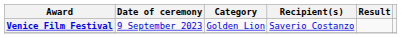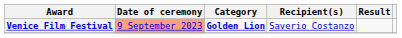(160, 26) no background -> (160, 26) lightsalmon background
(236, 26) normal -> (236, 26) bold
